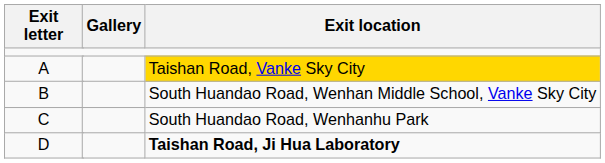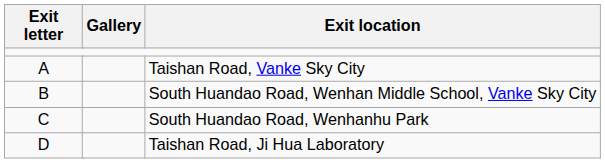(257, 68) gold background -> (257, 68) no background
(274, 145) bold -> (266, 145) normal
